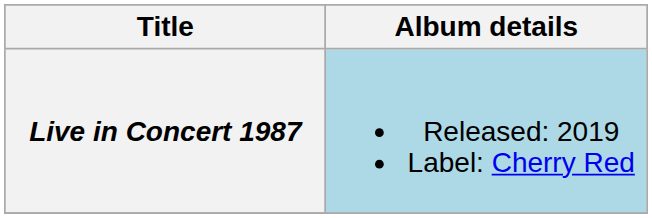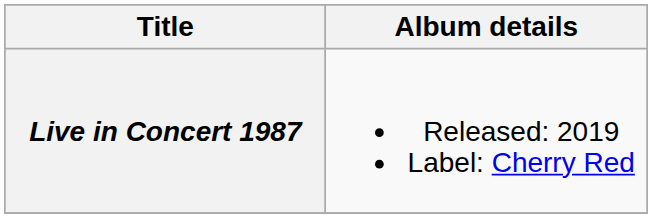(486, 147) lightblue background -> (486, 147) no background
